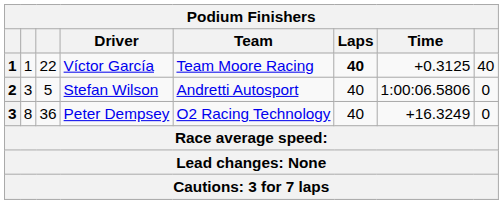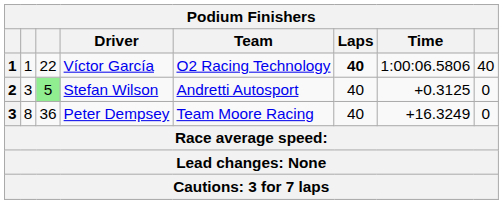(245, 65) Team Moore Racing -> (254, 65) O2 Racing Technology
(442, 65) +0.3125 -> (425, 65) 1:00:06.5806
(48, 90) no background -> (48, 90) lightgreen background
(425, 90) 1:00:06.5806 -> (442, 90) +0.3125
(254, 114) O2 Racing Technology -> (245, 114) Team Moore Racing
